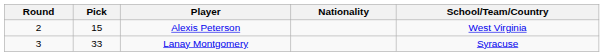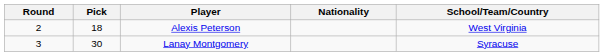(97, 28) 15 -> (97, 28) 18
(97, 43) 33 -> (97, 43) 30
